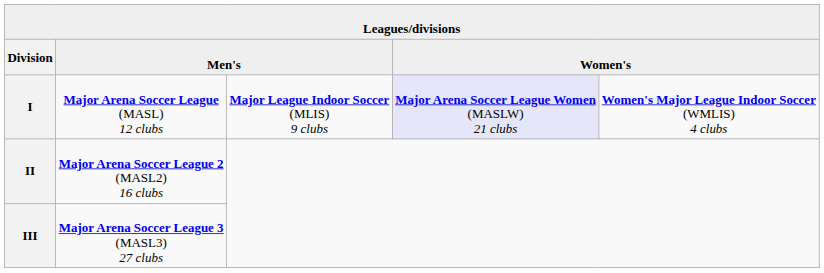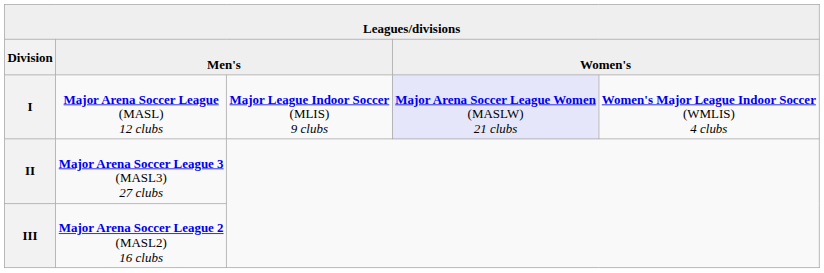(141, 178) Major Arena Soccer League 2 (MASL2) 16 clubs -> (141, 178) Major Arena Soccer League 3 (MASL3) 27 clubs
(141, 242) Major Arena Soccer League 3 (MASL3) 27 clubs -> (141, 242) Major Arena Soccer League 2 (MASL2) 16 clubs
